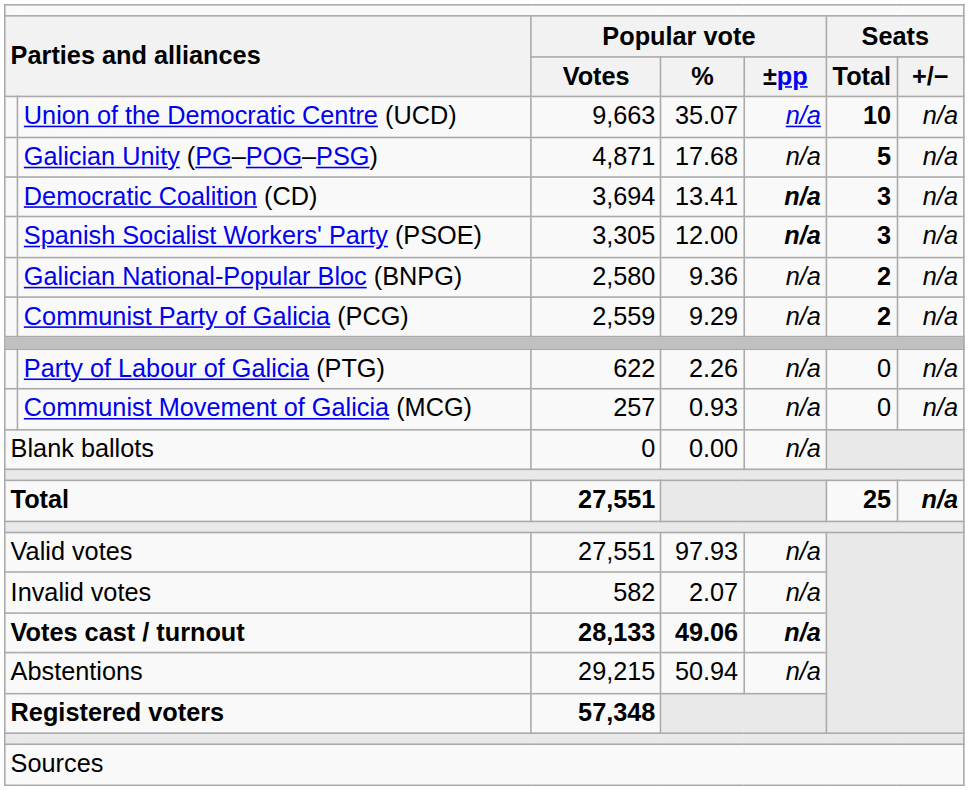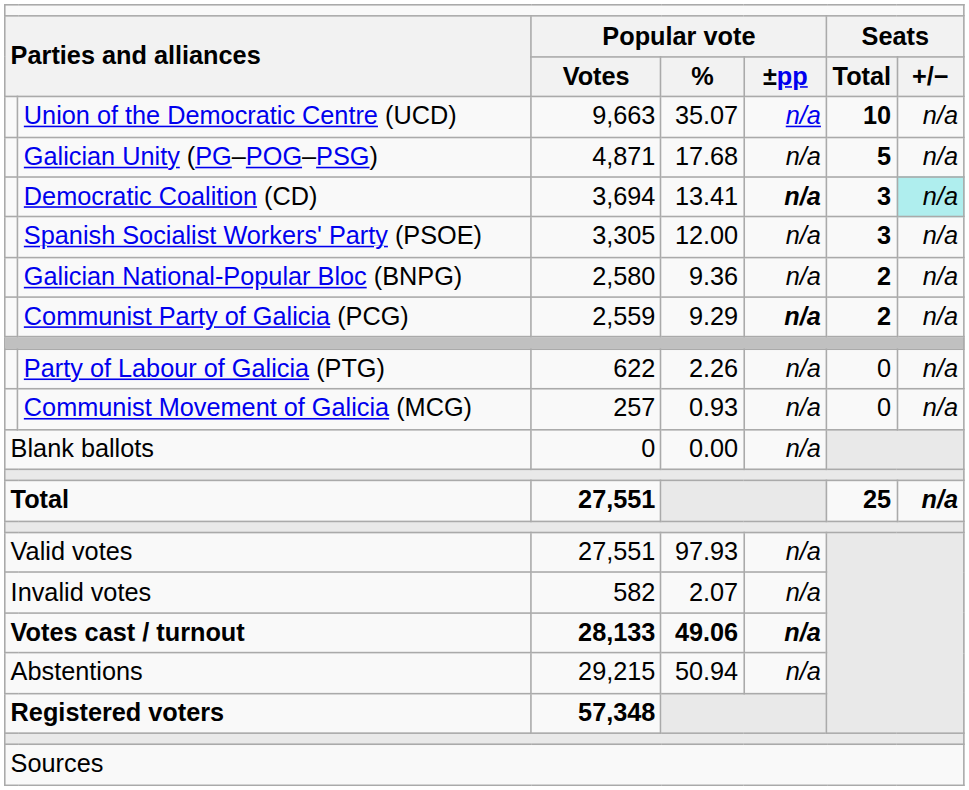(940, 196) no background -> (940, 196) paleturquoise background
(803, 236) bold -> (803, 236) normal
(803, 316) normal -> (803, 316) bold
